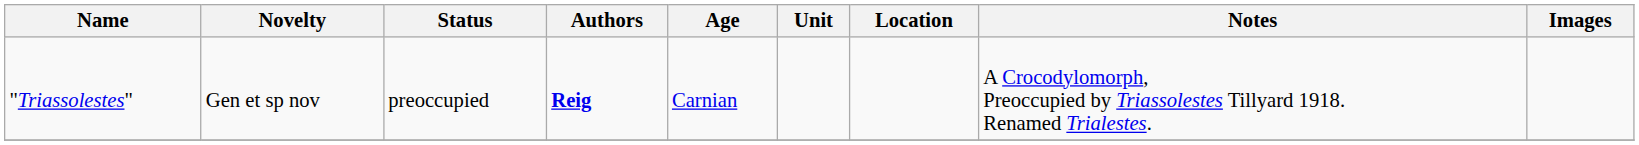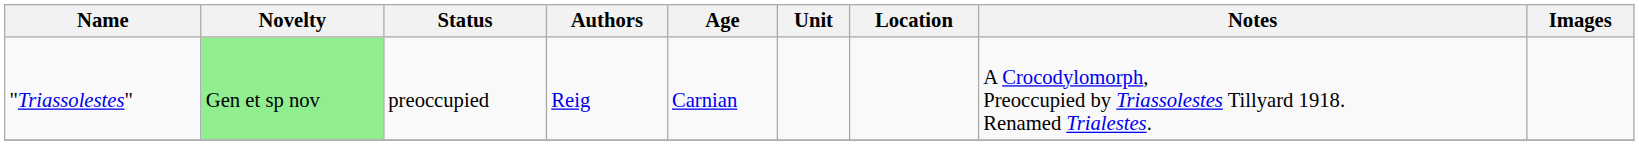(263, 100) no background -> (263, 100) lightgreen background
(571, 100) bold -> (571, 100) normal
